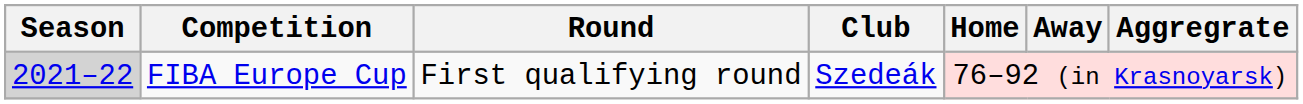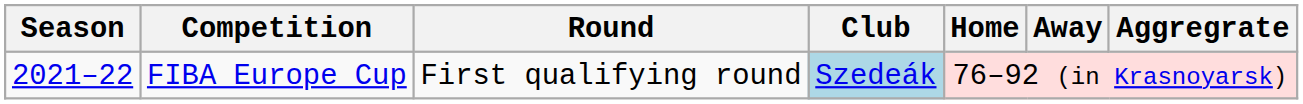(73, 76) lightgrey background -> (73, 76) no background
(876, 76) no background -> (876, 76) lightblue background
